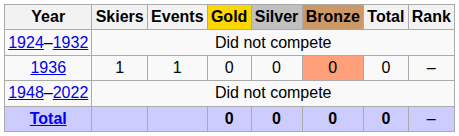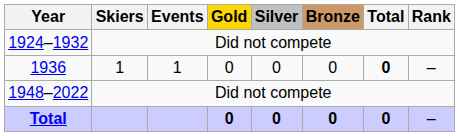(333, 67) lightsalmon background -> (333, 67) no background
(386, 67) normal -> (386, 67) bold
